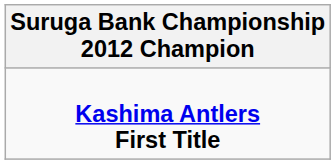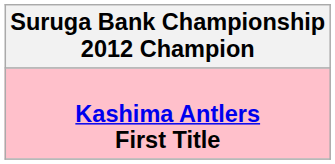(168, 126) no background -> (168, 126) pink background
